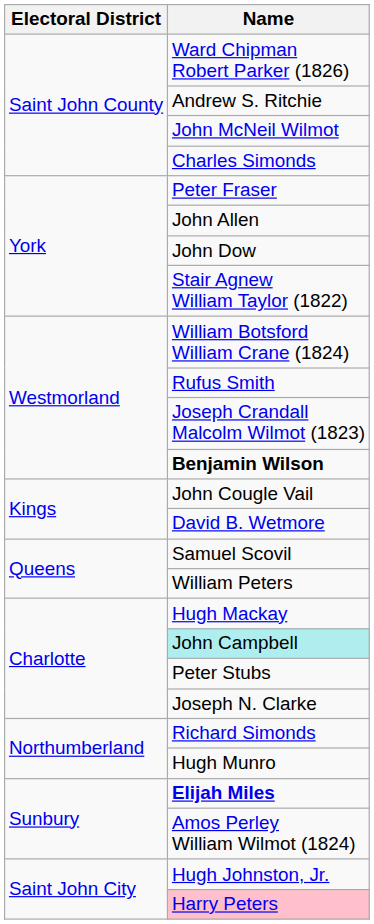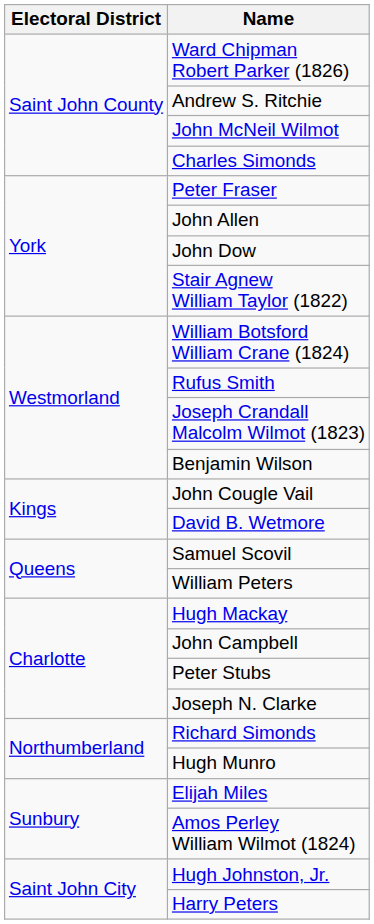(248, 463) bold -> (242, 463) normal
(235, 643) paleturquoise background -> (235, 643) no background
(223, 793) bold -> (220, 793) normal
(225, 904) pink background -> (225, 904) no background
